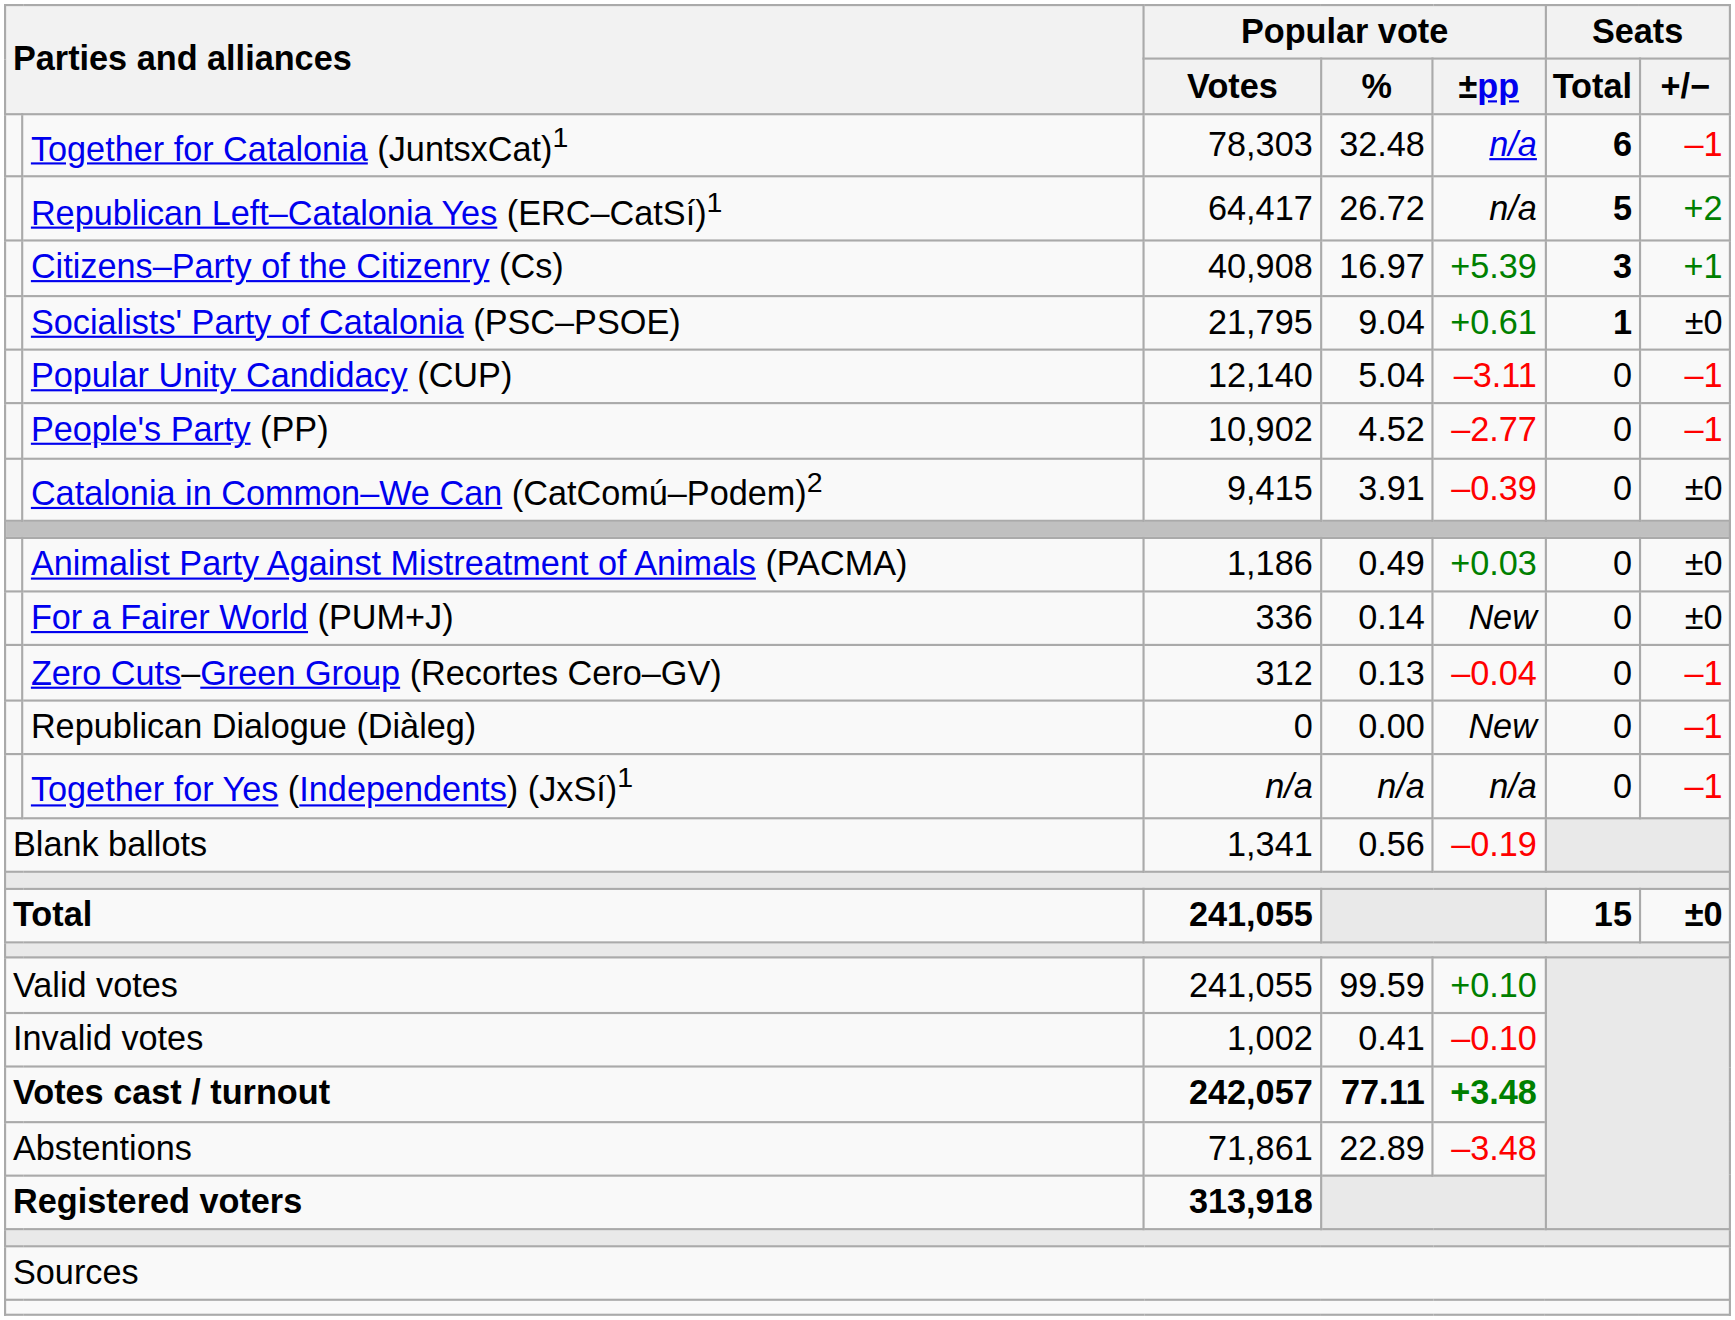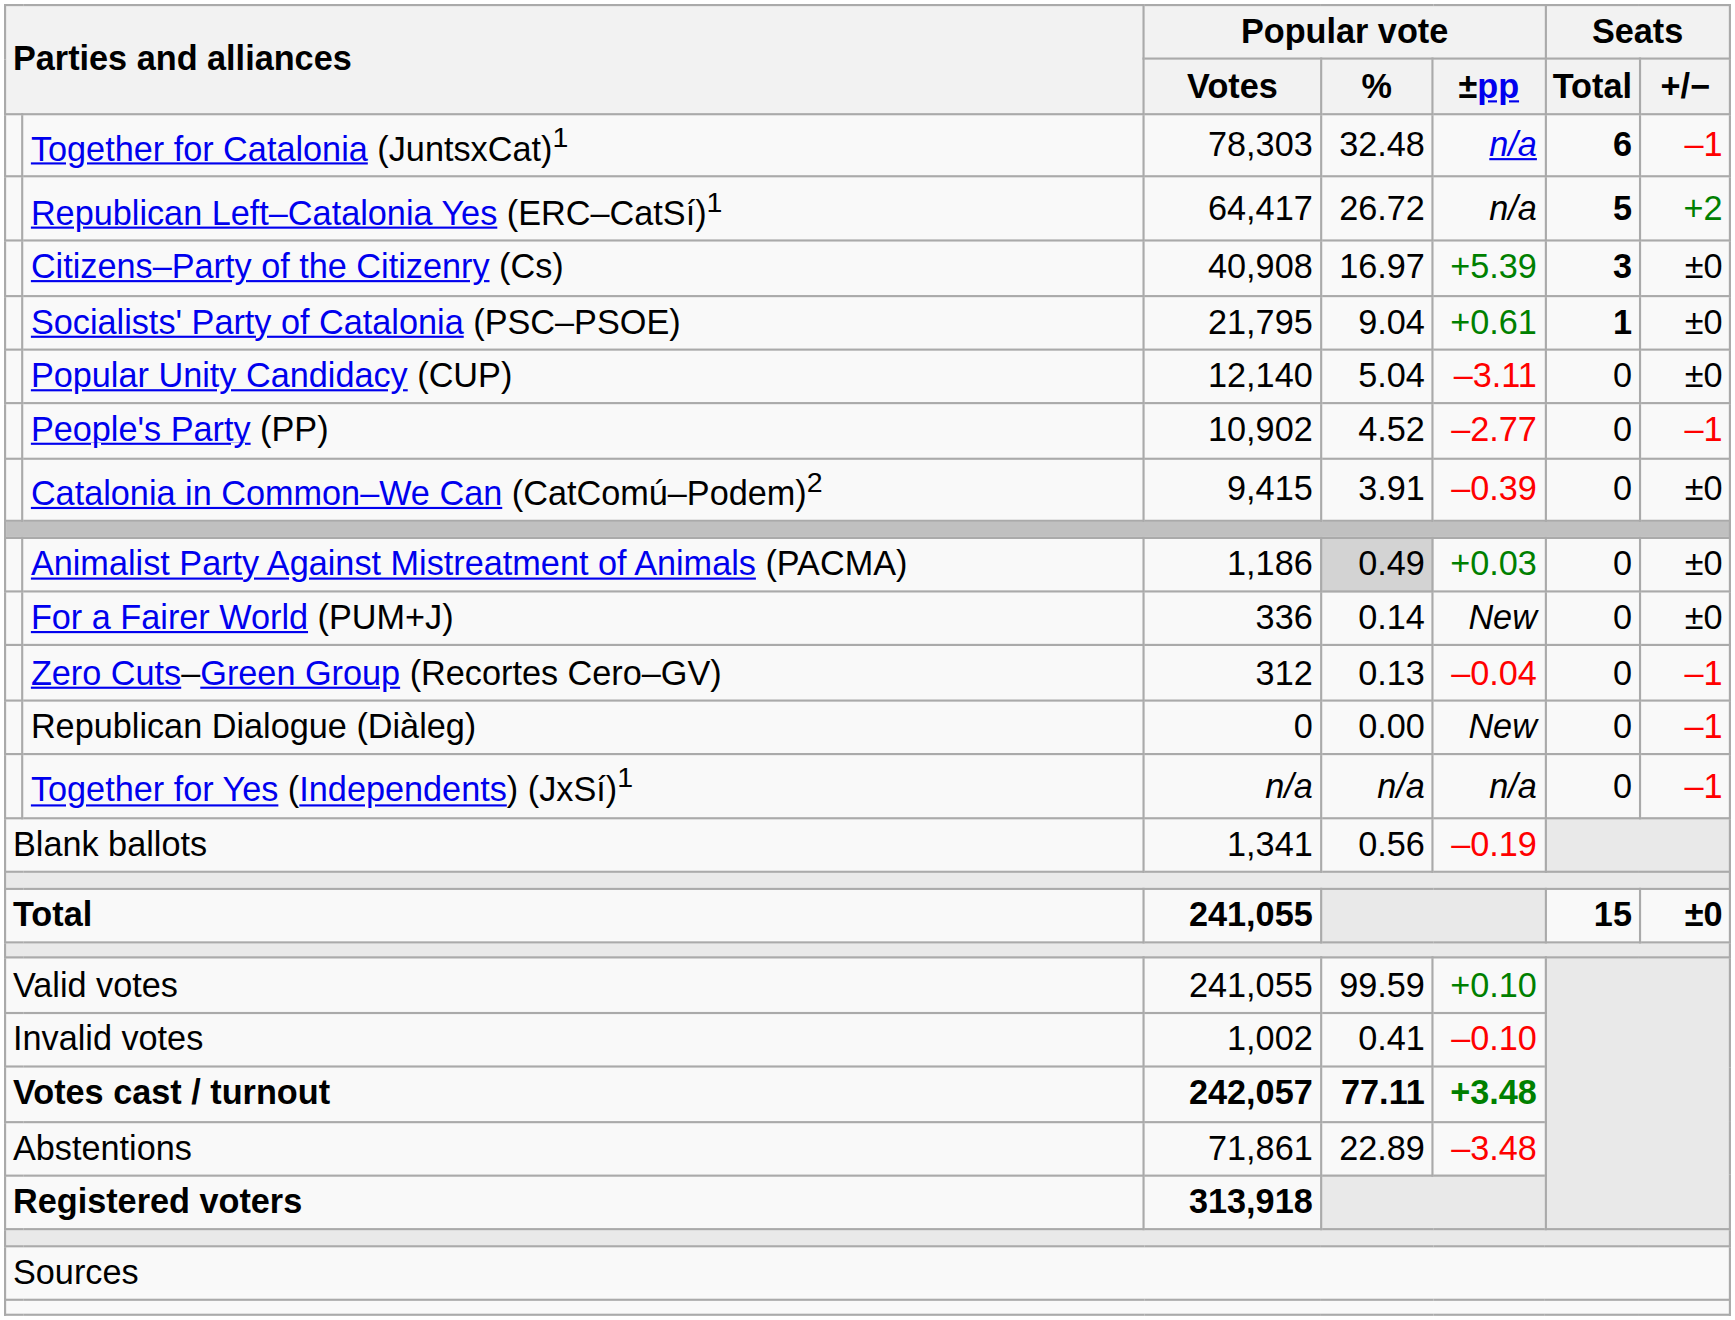(1703, 267) +1 -> (1704, 267) ±0
(1704, 375) –1 -> (1704, 375) ±0
(1392, 563) no background -> (1392, 563) lightgrey background
